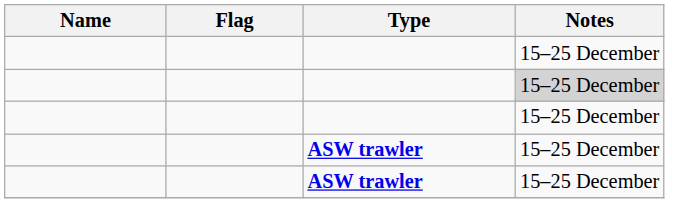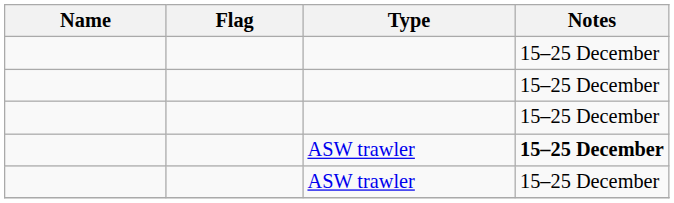(590, 85) lightgrey background -> (590, 85) no background
(365, 149) bold -> (361, 149) normal
(590, 149) normal -> (592, 149) bold
(365, 181) bold -> (361, 181) normal
